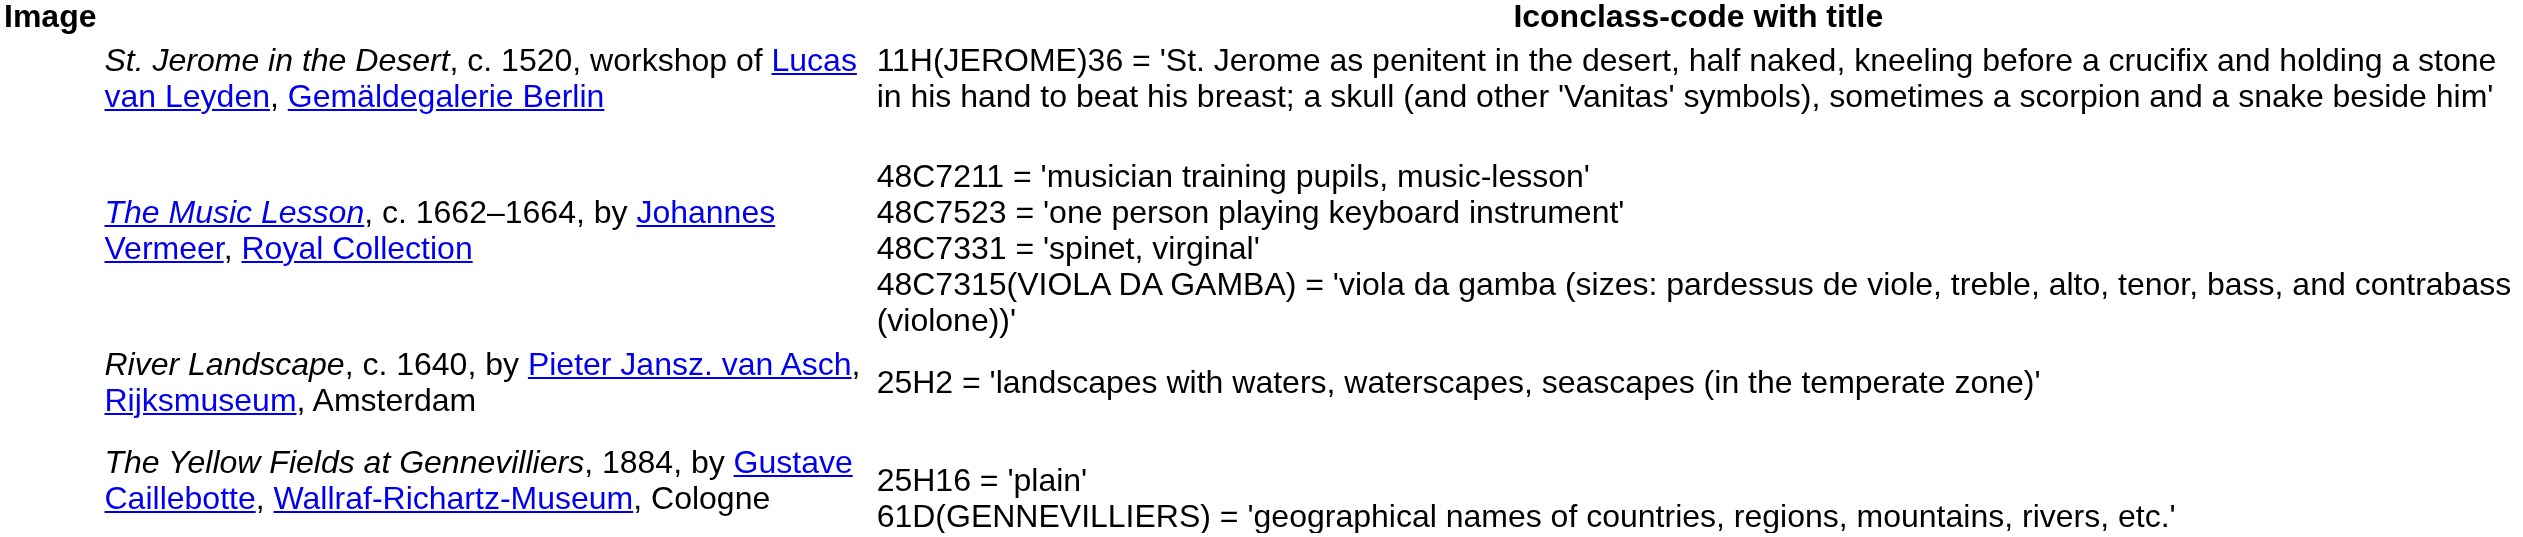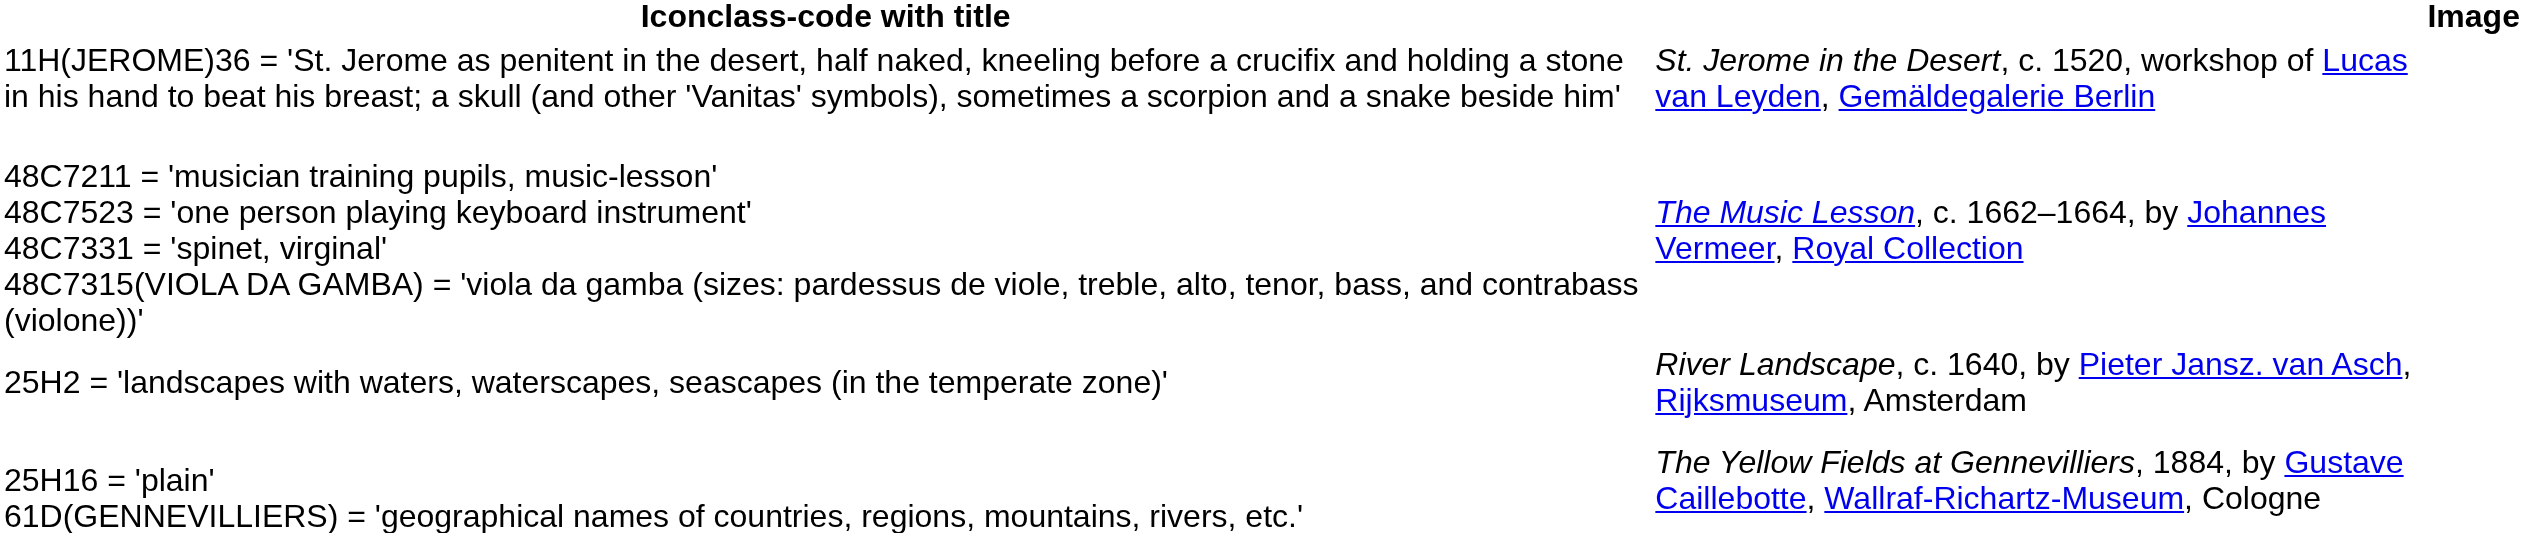columns swapped: (50, 16) <-> (1698, 16)
